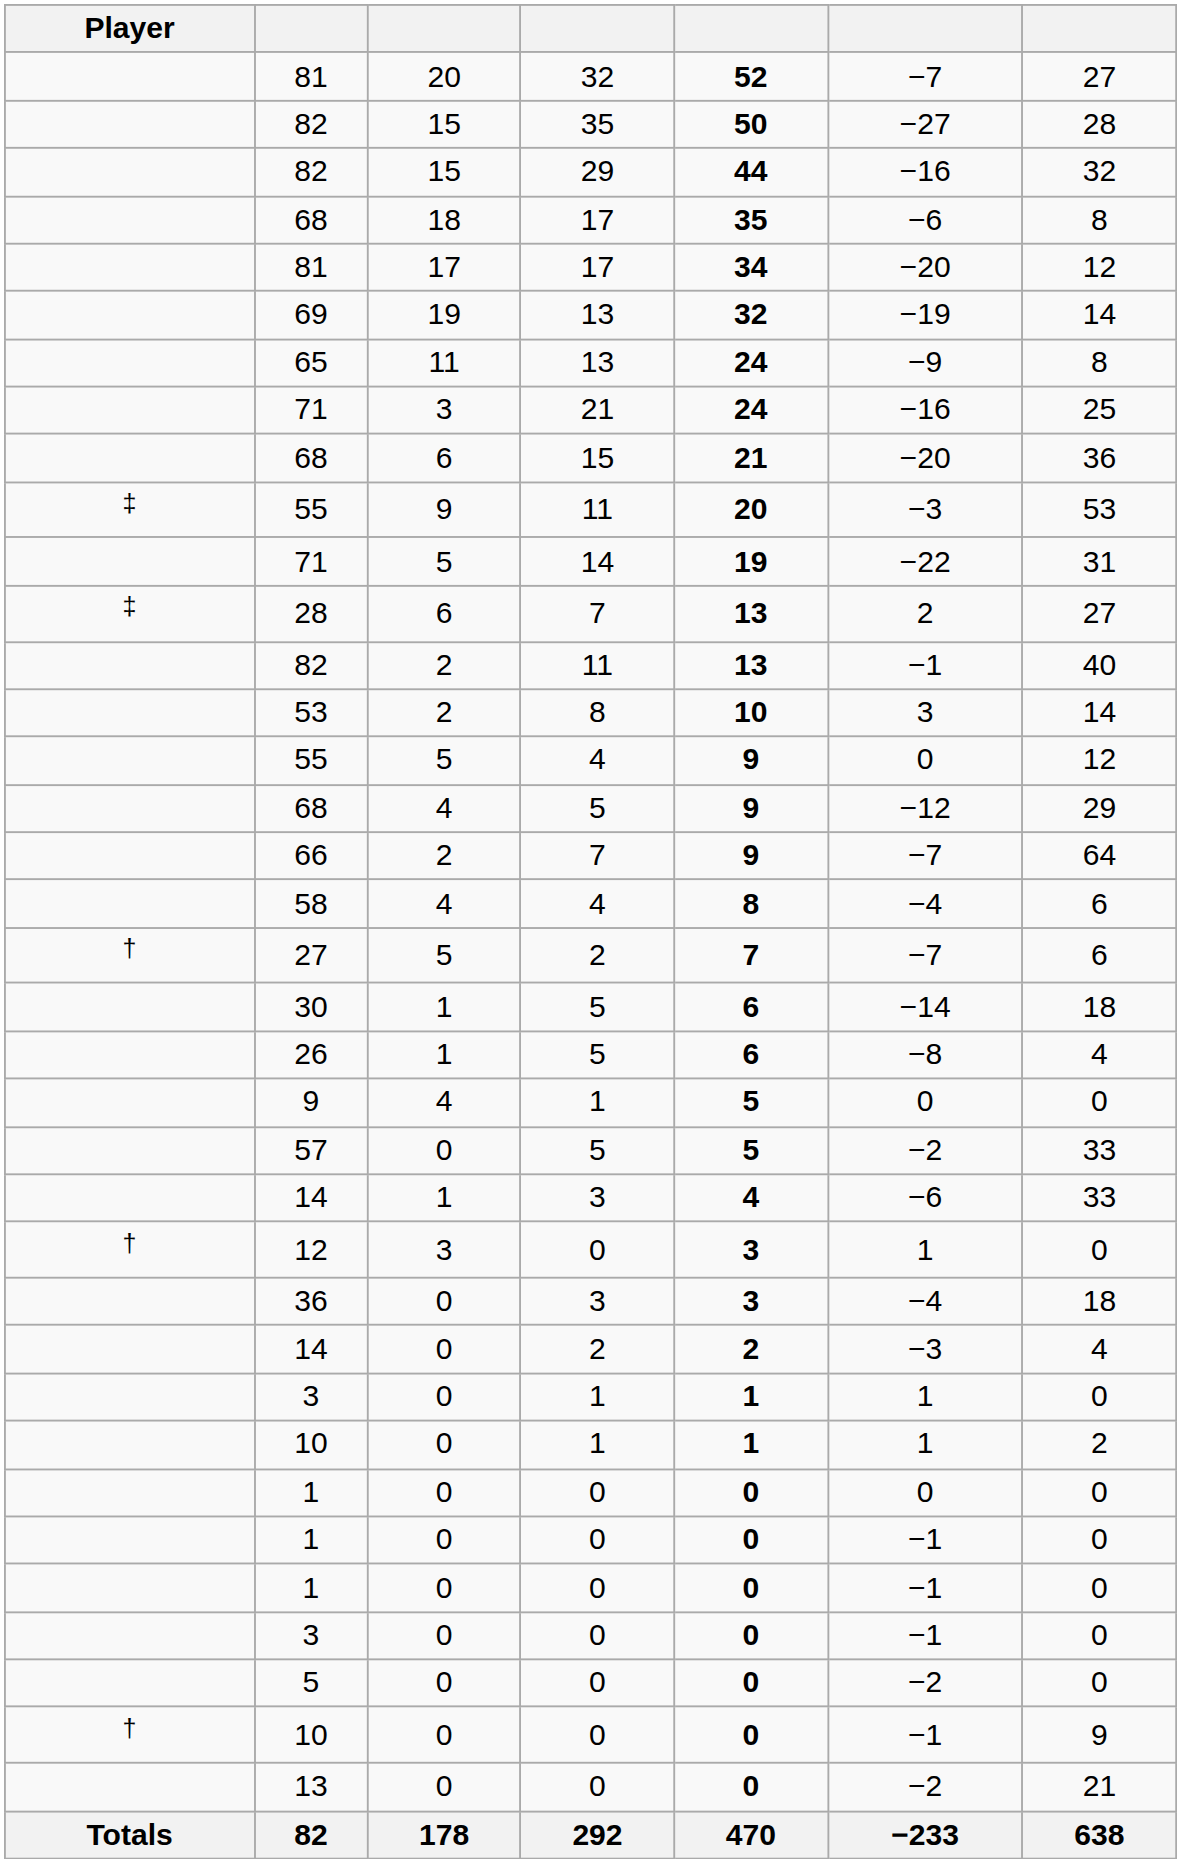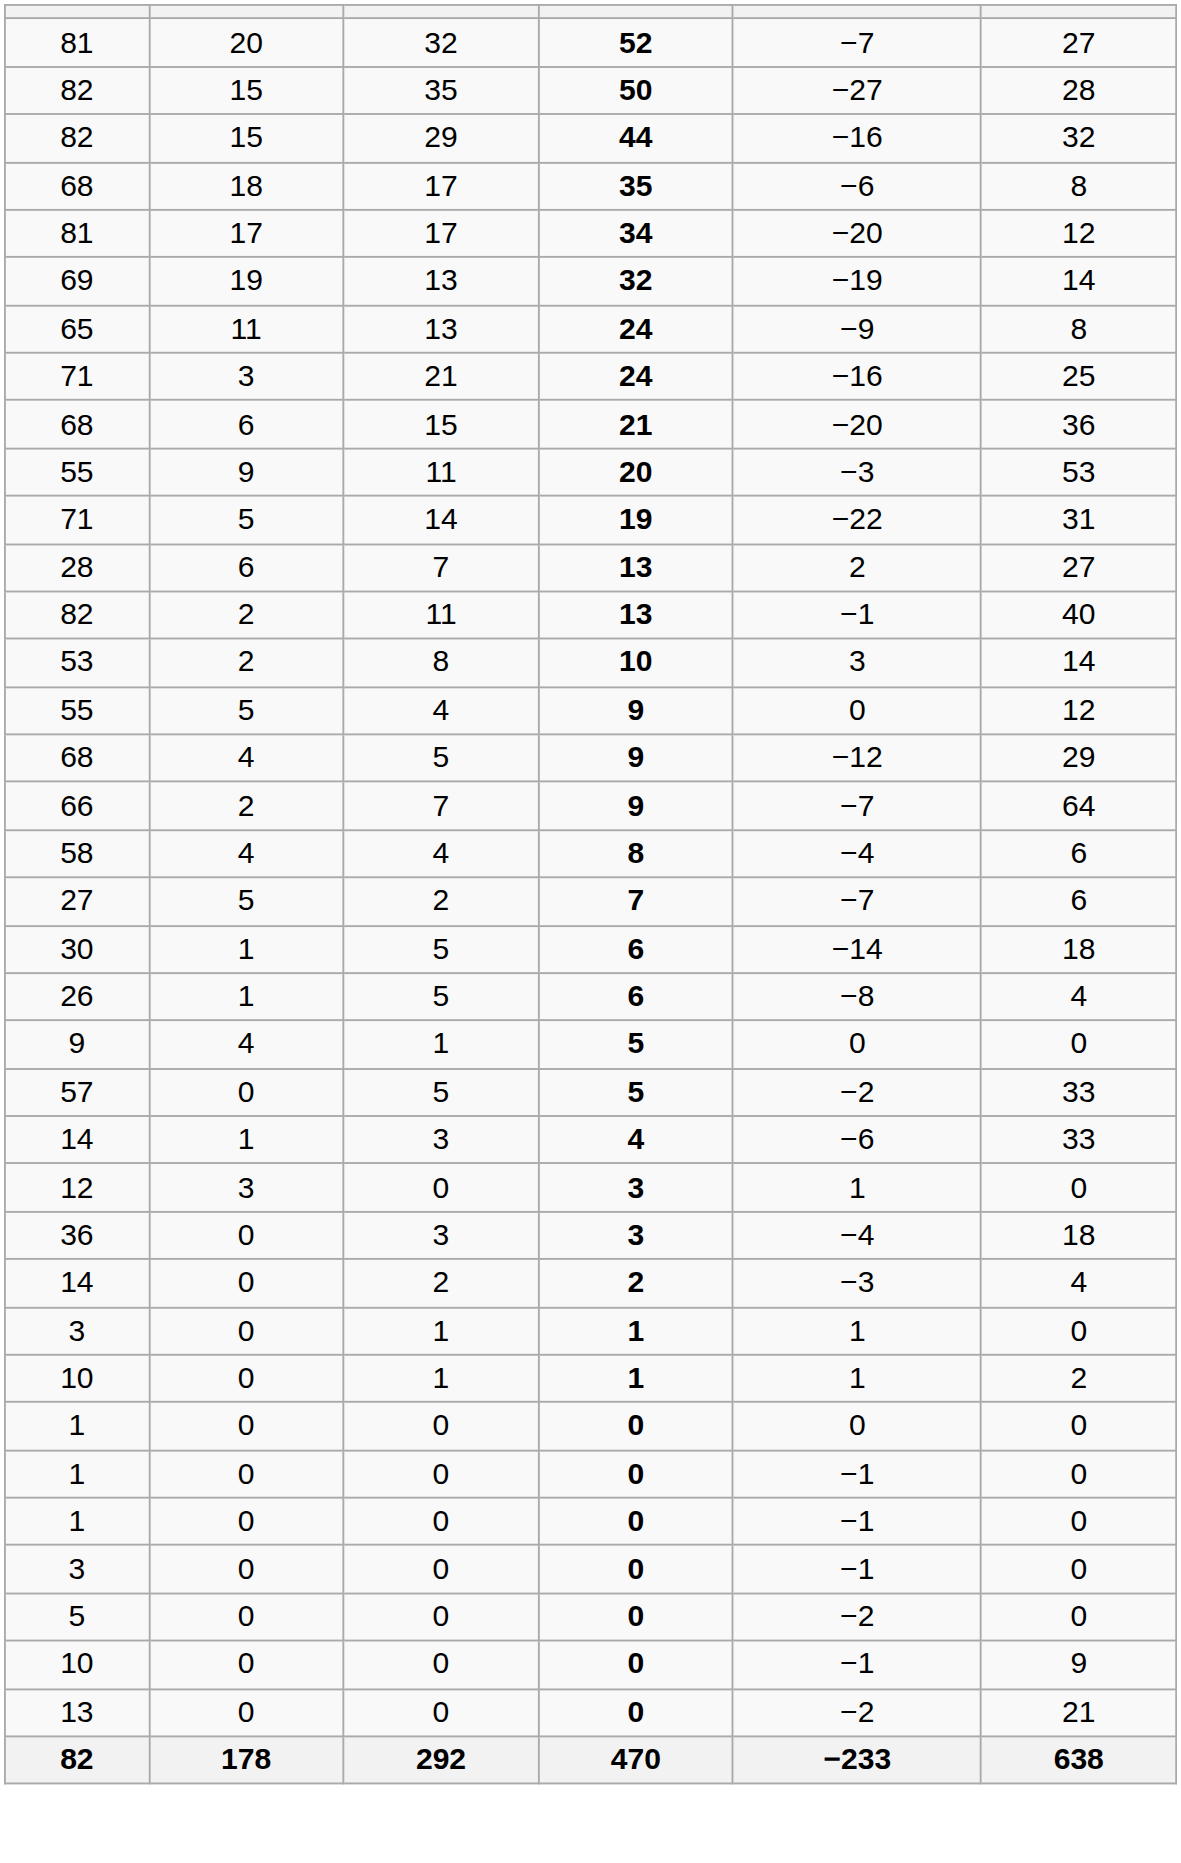- column: (130, 28)
